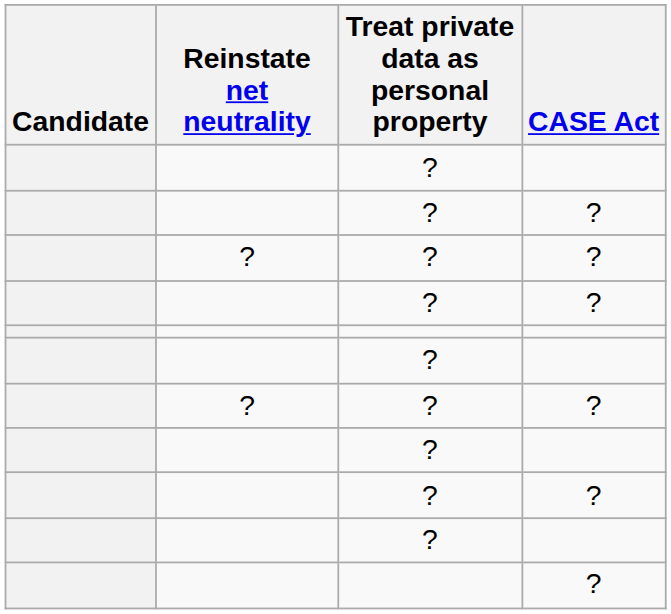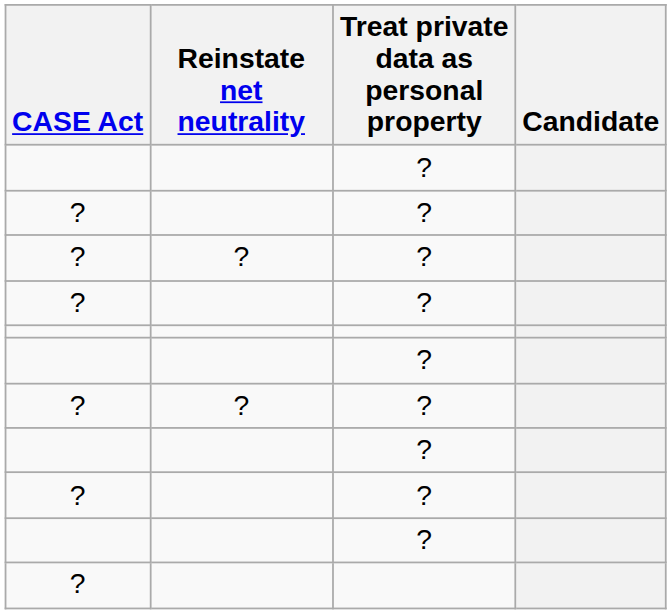columns swapped: (81, 122) <-> (594, 122)
